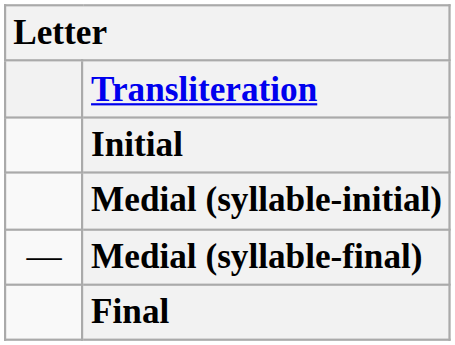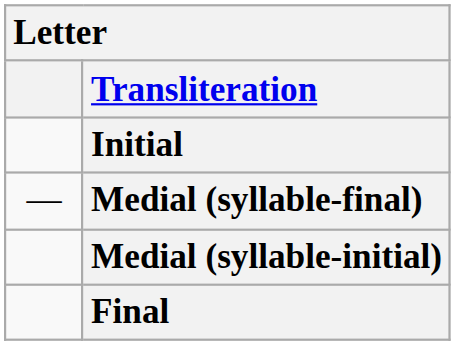rows swapped: (267, 200) <-> (257, 255)
